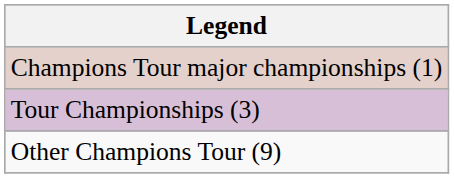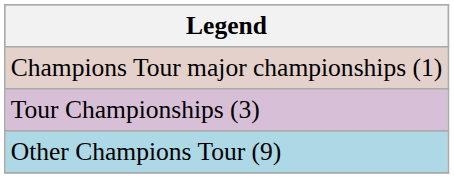(146, 152) no background -> (146, 152) lightblue background
